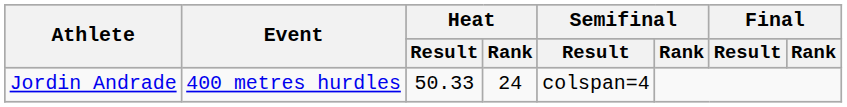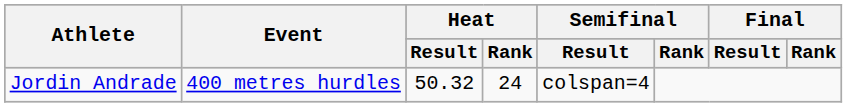(444, 84) 50.33 -> (444, 84) 50.32
